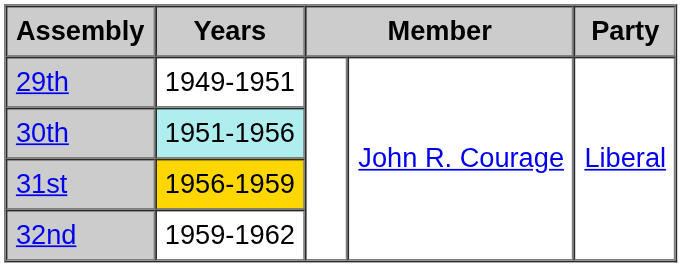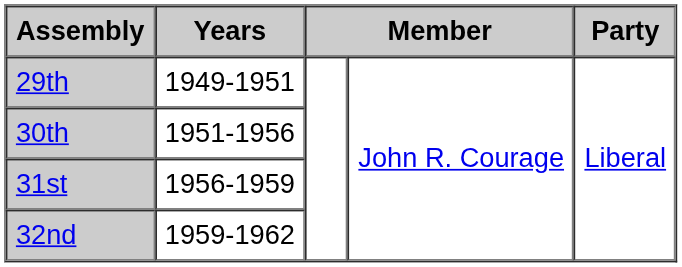(230, 132) paleturquoise background -> (230, 132) no background
(230, 183) gold background -> (230, 183) no background
